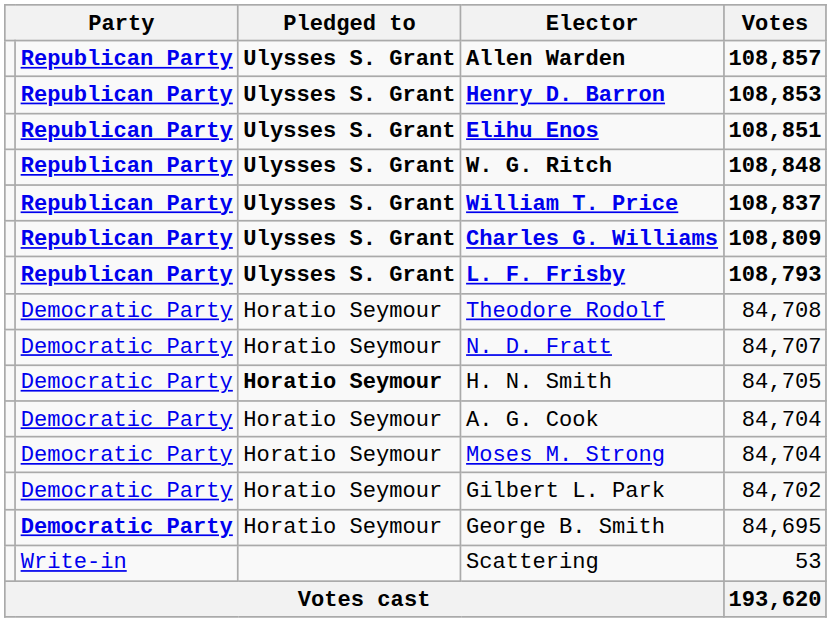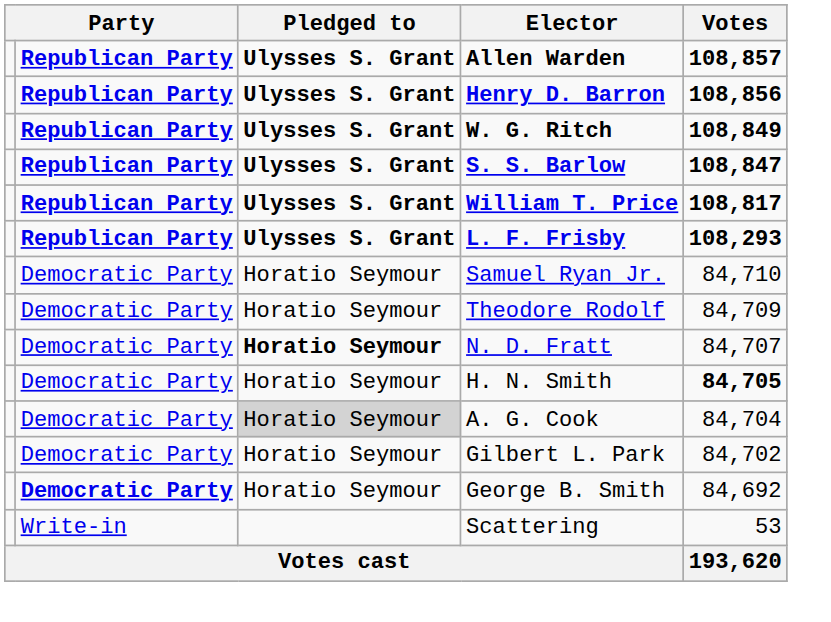(775, 95) 108,853 -> (735, 95) 108,856
- row: (532, 131)
(775, 167) 108,848 -> (735, 131) 108,849
+ row: (546, 167)
(775, 203) 108,837 -> (735, 203) 108,817
- row: (592, 239)
(775, 275) 108,793 -> (735, 239) 108,293
+ row: (566, 275)
(782, 311) 84,708 -> (742, 311) 84,709
(343, 347) normal -> (343, 347) bold
(343, 383) bold -> (343, 383) normal
(782, 383) normal -> (742, 383) bold
(343, 419) no background -> (343, 419) lightgrey background
- row: (566, 455)
(782, 527) 84,695 -> (742, 491) 84,692
